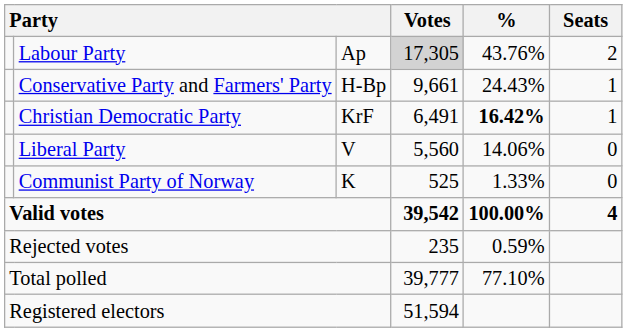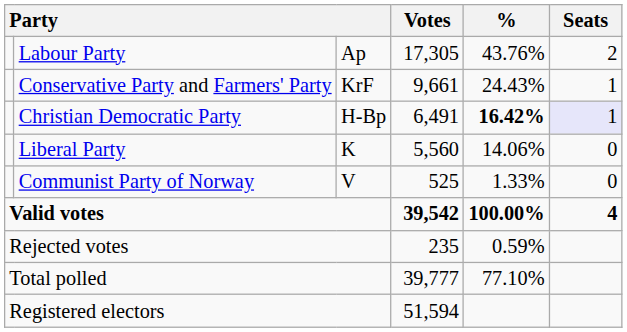(431, 52) lightgrey background -> (431, 52) no background
(364, 85) H-Bp -> (357, 85) KrF
(357, 117) KrF -> (364, 117) H-Bp
(612, 117) no background -> (612, 117) lavender background
(348, 149) V -> (348, 149) K
(348, 181) K -> (348, 181) V
